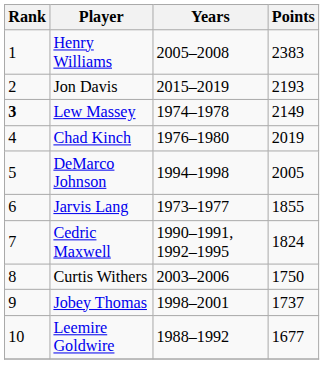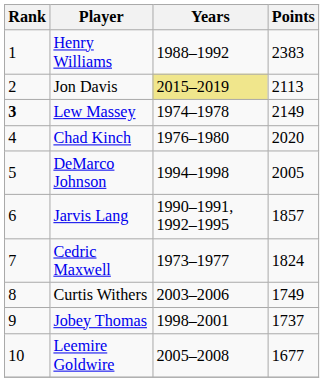(193, 52) 2005–2008 -> (193, 52) 1988–1992
(193, 86) no background -> (193, 86) khaki background
(288, 86) 2193 -> (288, 86) 2113
(288, 138) 2019 -> (288, 138) 2020
(193, 207) 1973–1977 -> (195, 216) 1990–1991, 1992–1995
(288, 207) 1855 -> (288, 216) 1857
(195, 242) 1990–1991, 1992–1995 -> (193, 260) 1973–1977
(288, 276) 1750 -> (288, 295) 1749
(193, 337) 1988–1992 -> (193, 355) 2005–2008
